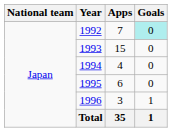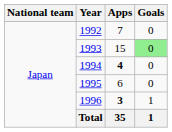(151, 30) paleturquoise background -> (151, 30) no background
(151, 48) no background -> (151, 48) lightgreen background
(120, 65) normal -> (120, 65) bold
(120, 100) normal -> (120, 100) bold
